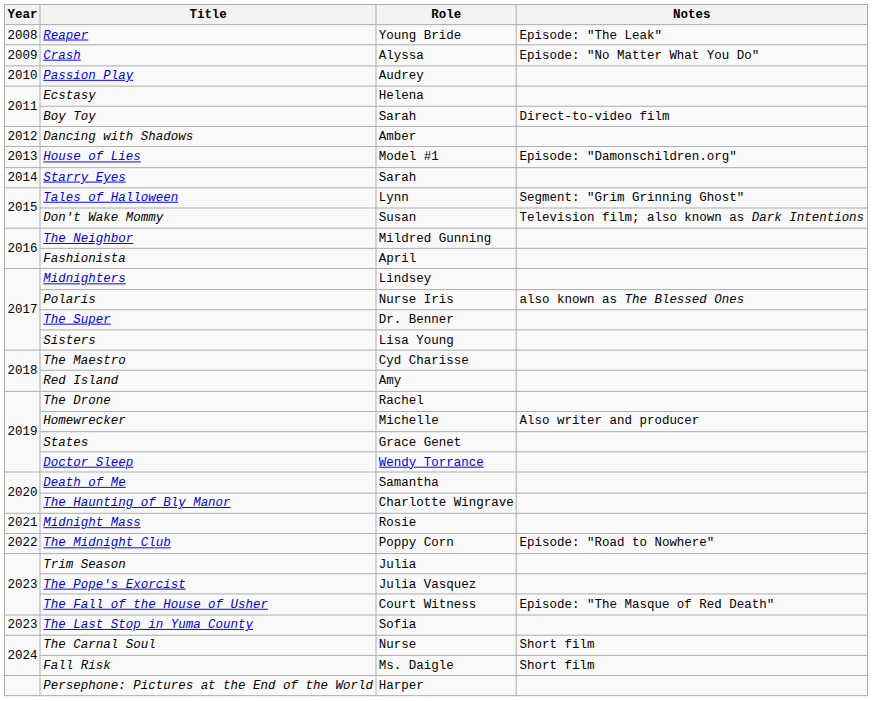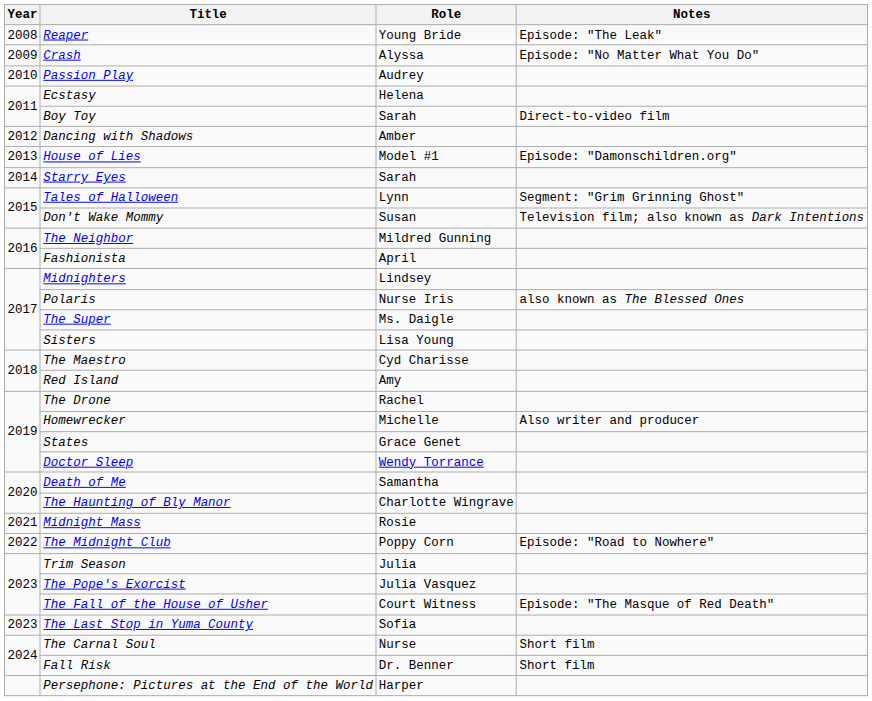(416, 320) Dr. Benner -> (416, 320) Ms. Daigle
(416, 666) Ms. Daigle -> (416, 666) Dr. Benner
